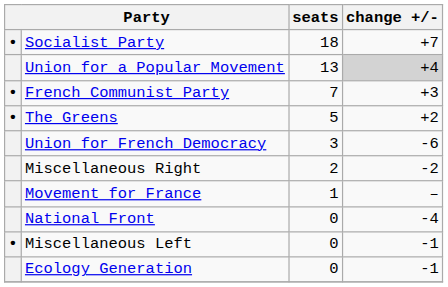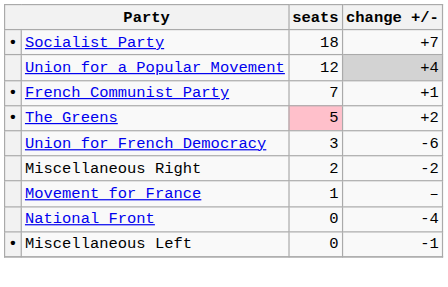(329, 68) 13 -> (329, 68) 12
(430, 93) +3 -> (430, 93) +1
(334, 118) no background -> (334, 118) pink background
- row: (108, 269)
